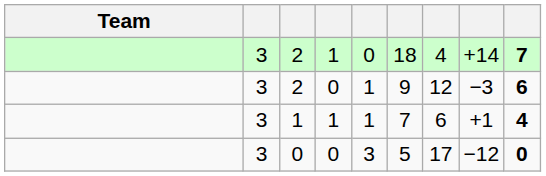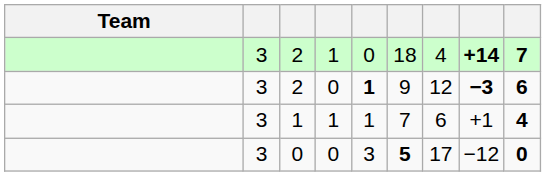(481, 54) normal -> (481, 54) bold
(369, 87) normal -> (369, 87) bold
(481, 87) normal -> (481, 87) bold
(405, 154) normal -> (405, 154) bold
